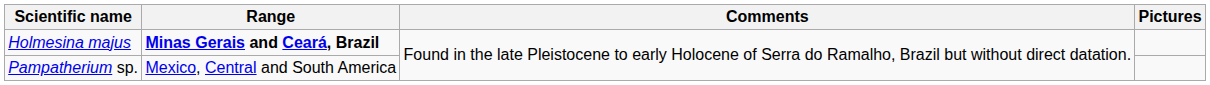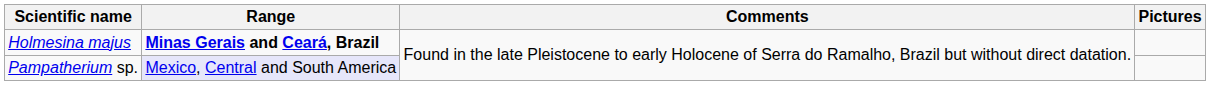(271, 67) no background -> (271, 67) lavender background
